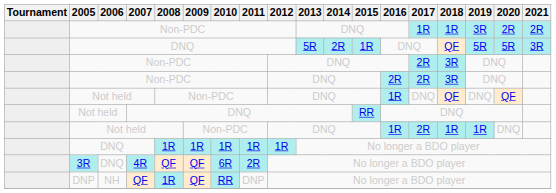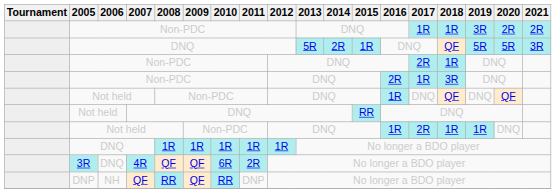(452, 63) 3R -> (452, 63) 1R
(423, 79) 2R -> (423, 79) 1R
(169, 180) 1R -> (169, 180) RR
